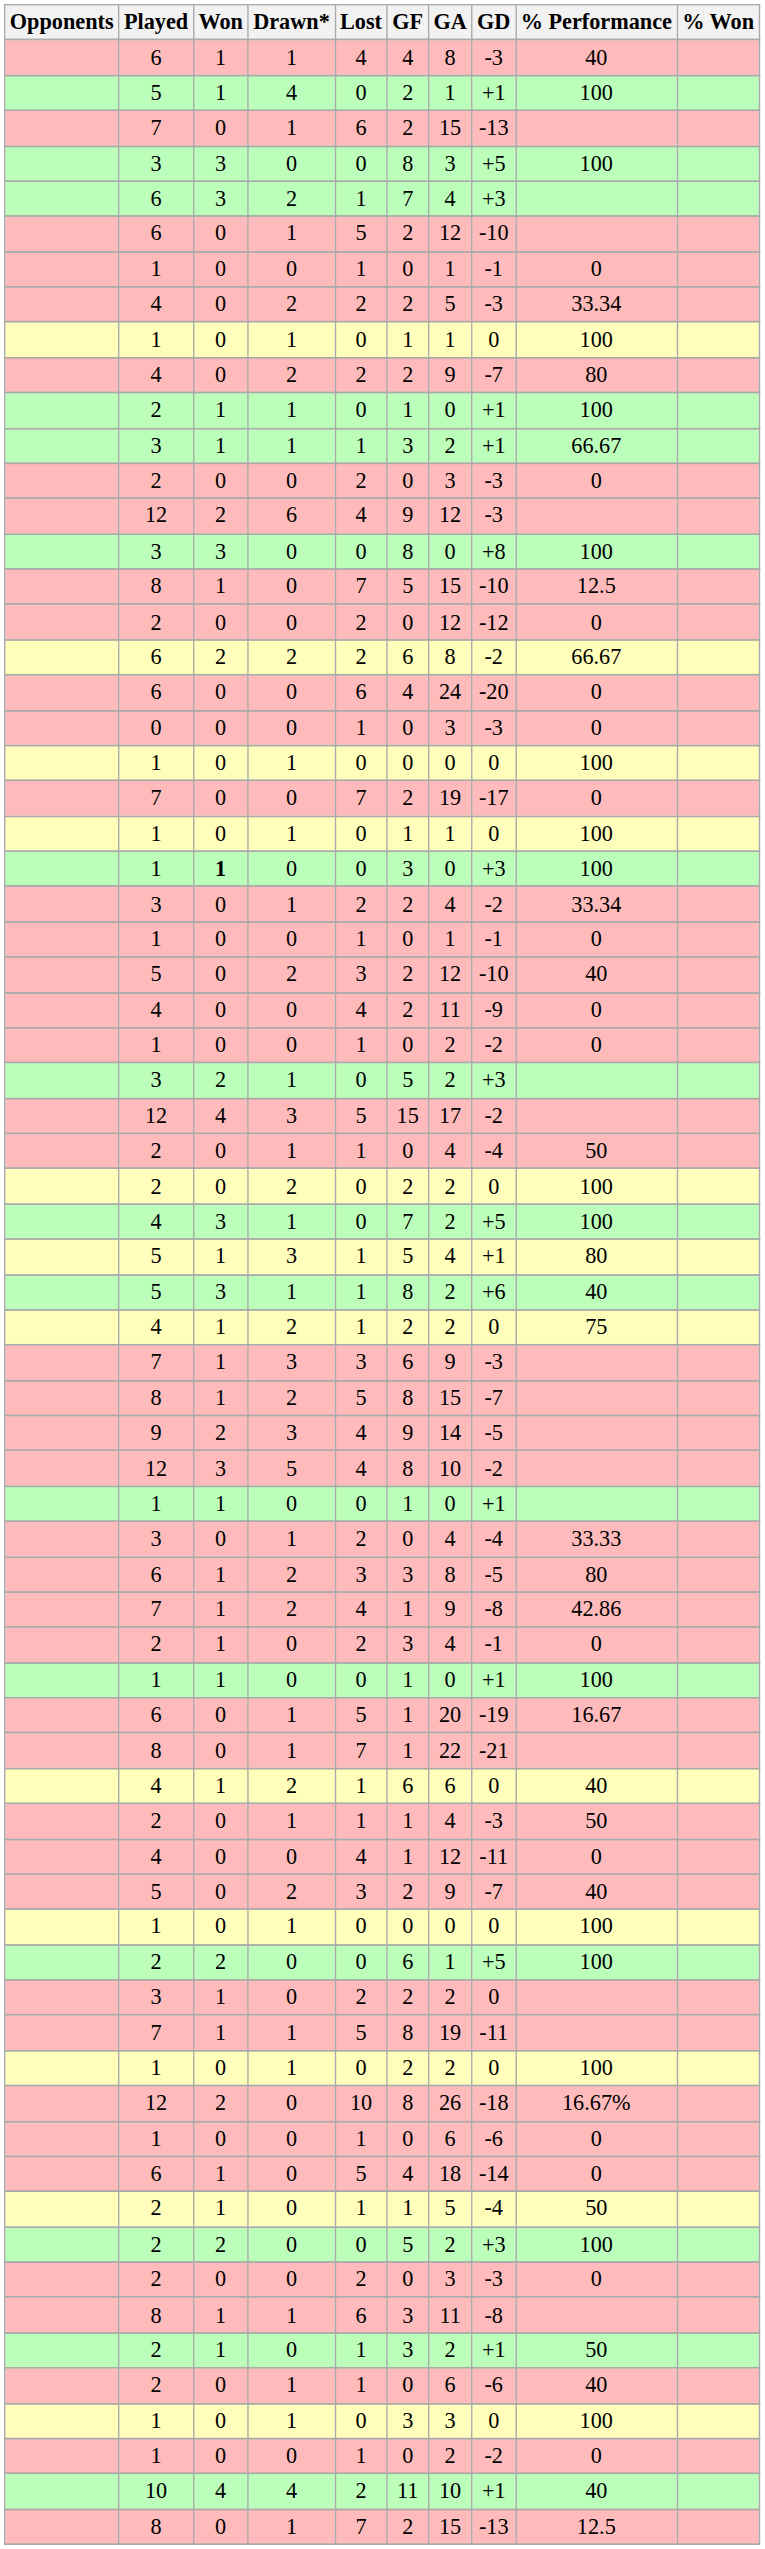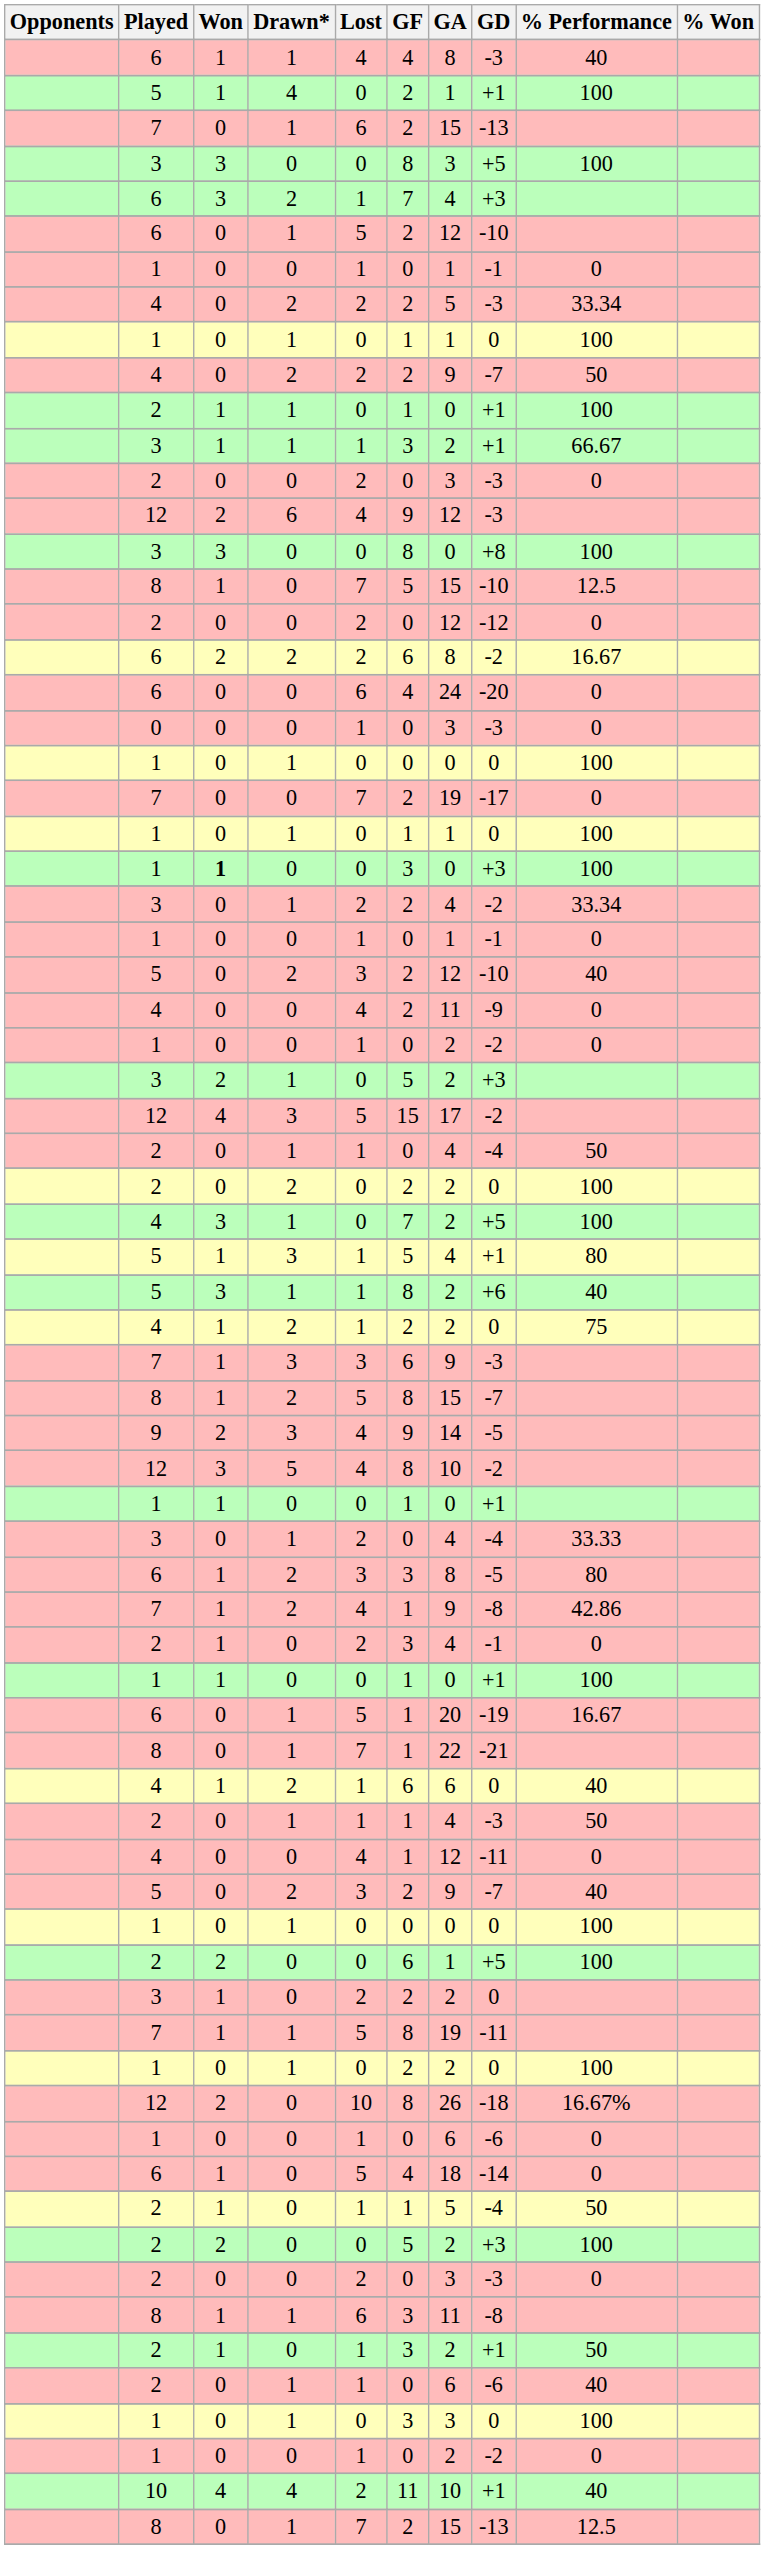(596, 374) 80 -> (596, 374) 50
(596, 657) 66.67 -> (596, 657) 16.67
